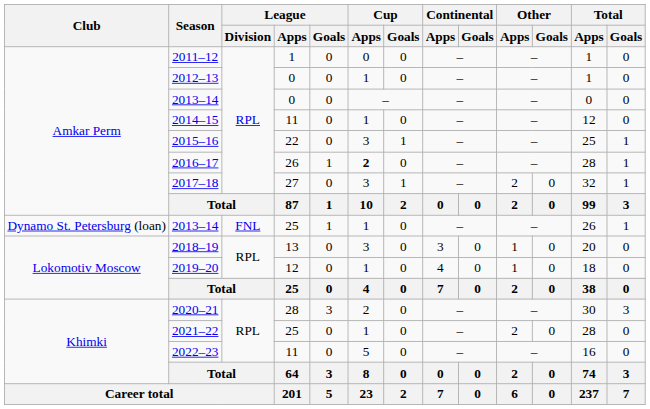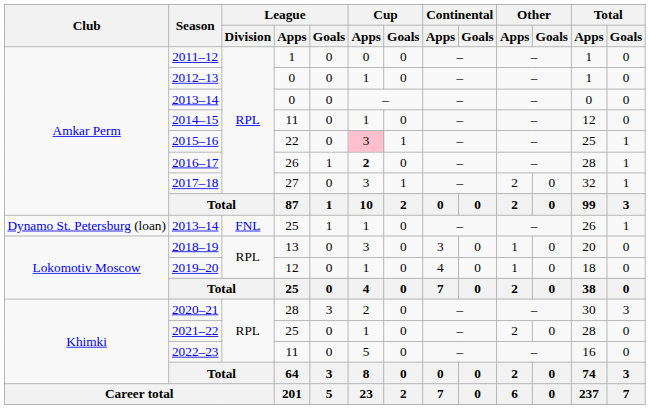(366, 141) no background -> (366, 141) pink background
